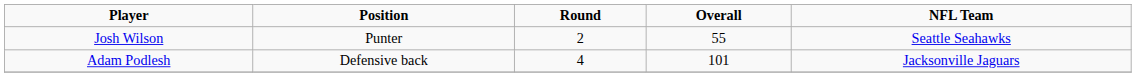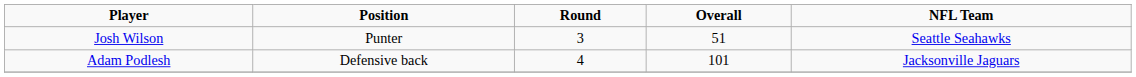(580, 38) 2 -> (580, 38) 3
(719, 38) 55 -> (719, 38) 51
